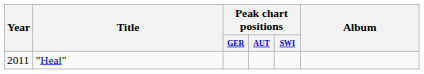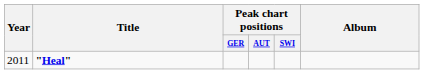(51, 60) normal -> (53, 60) bold
